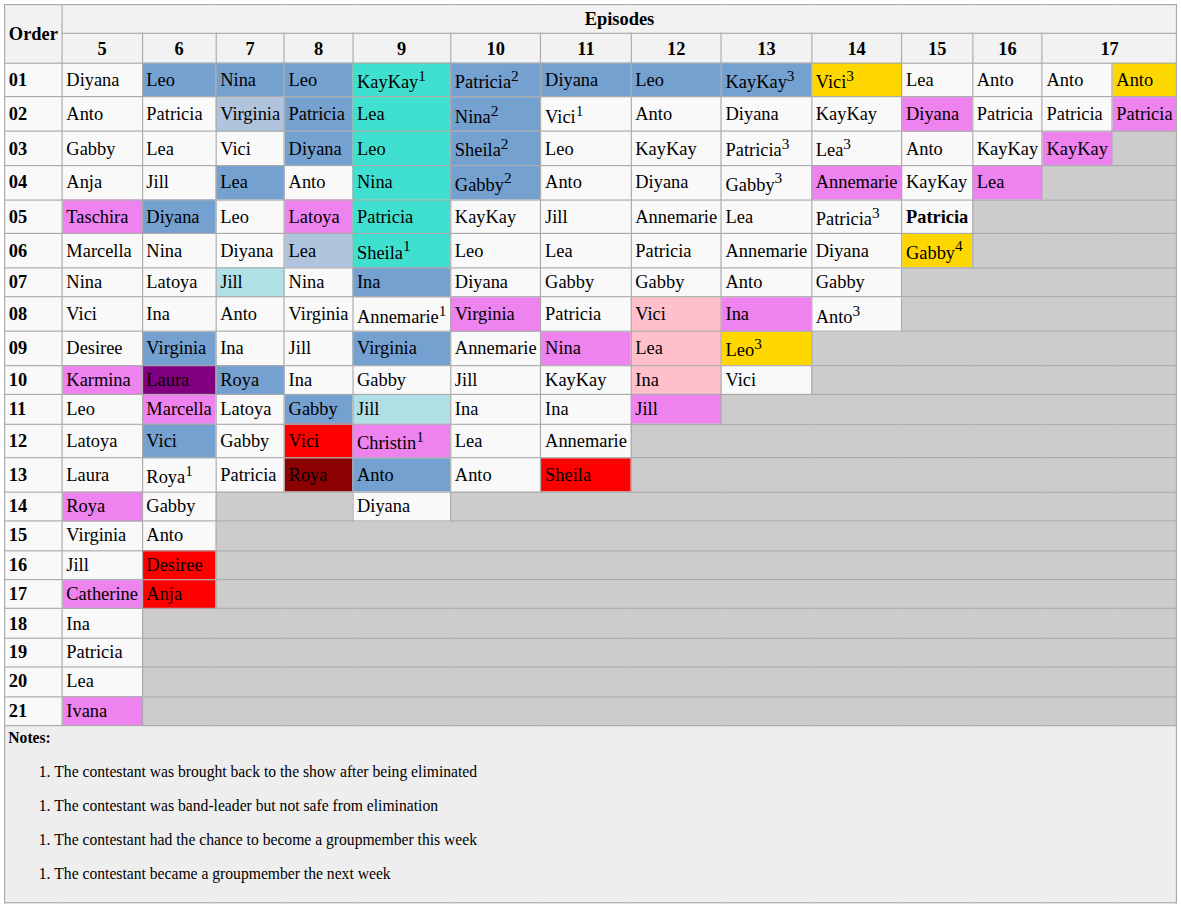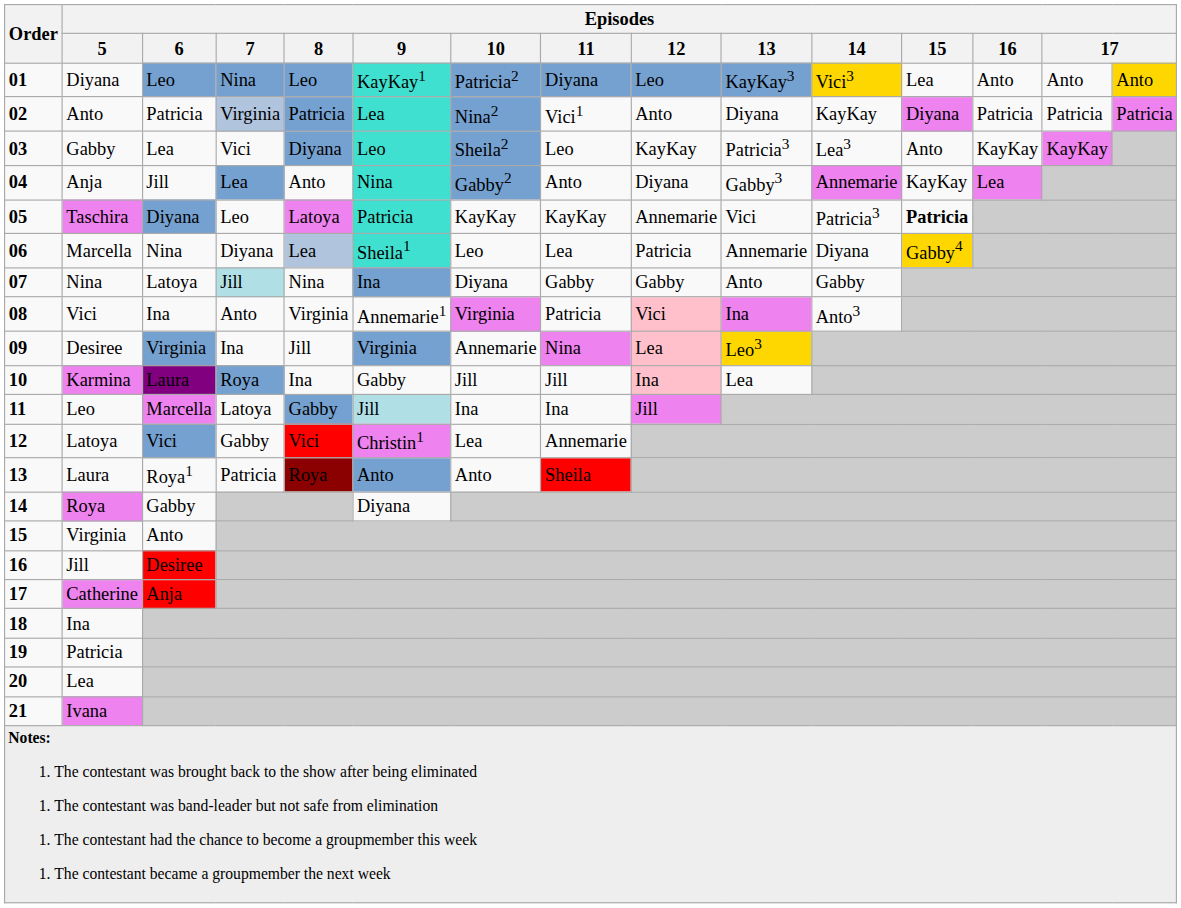(556, 216) Jill -> (576, 216) KayKay
(739, 216) Lea -> (741, 216) Vici
(576, 379) KayKay -> (556, 379) Jill
(741, 379) Vici -> (739, 379) Lea
